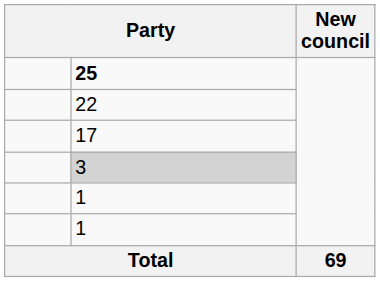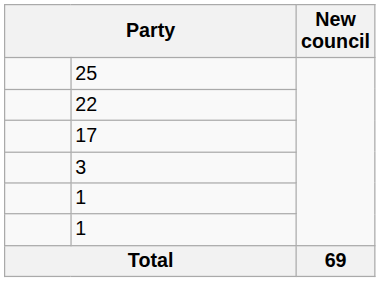(86, 73) bold -> (86, 73) normal
(81, 167) lightgrey background -> (81, 167) no background
